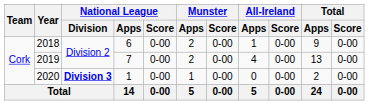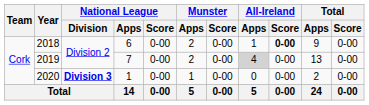(285, 44) normal -> (285, 44) bold
(254, 60) no background -> (254, 60) lightgrey background
